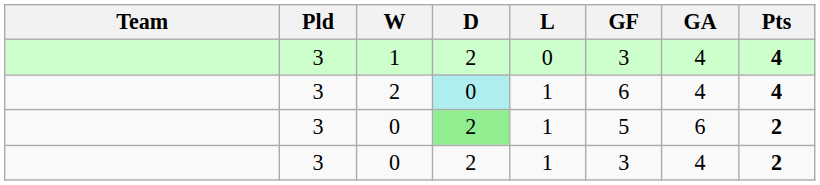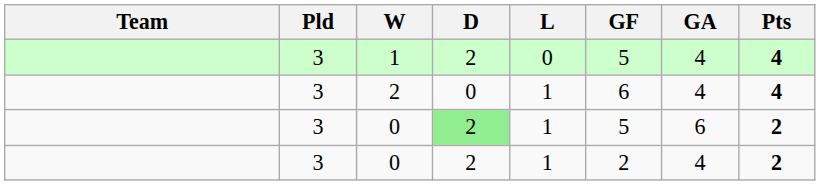(624, 57) 3 -> (624, 57) 5
(471, 92) paleturquoise background -> (471, 92) no background
(624, 162) 3 -> (624, 162) 2
